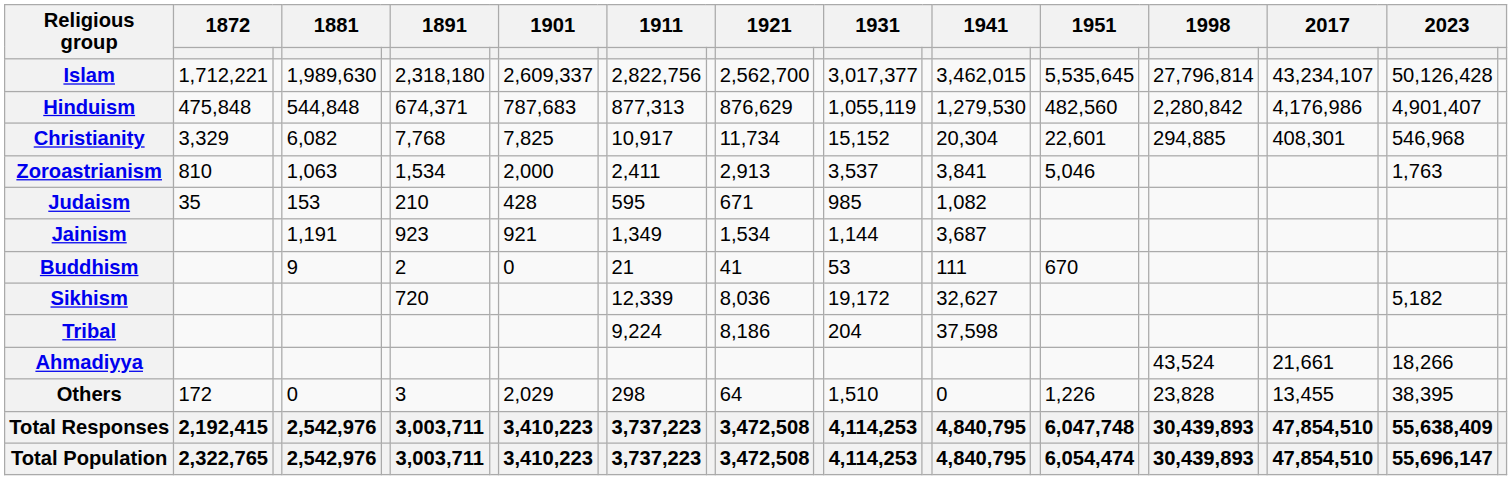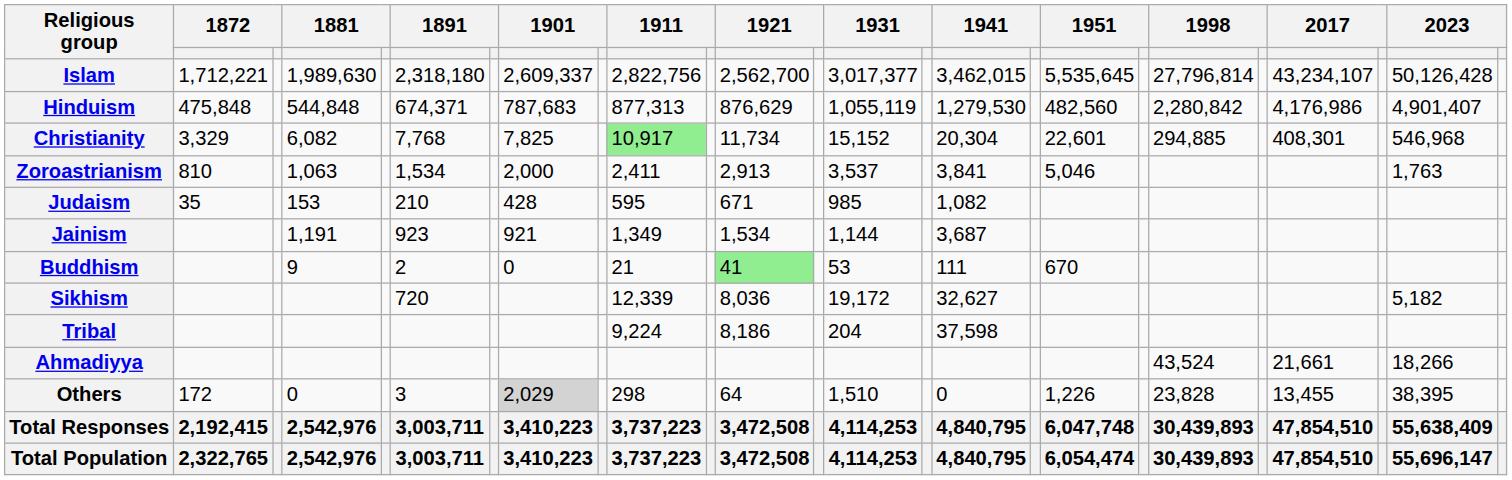(642, 139) no background -> (642, 139) lightgreen background
(731, 266) no background -> (731, 266) lightgreen background
(528, 394) no background -> (528, 394) lightgrey background
